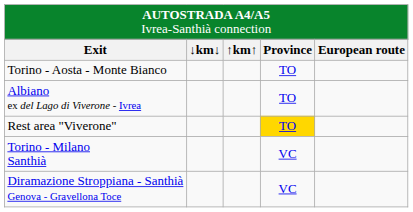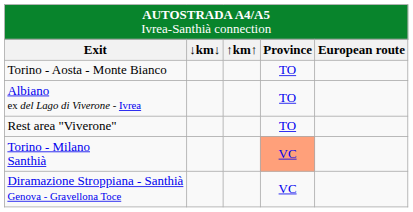(288, 126) gold background -> (288, 126) no background
(288, 153) no background -> (288, 153) lightsalmon background
